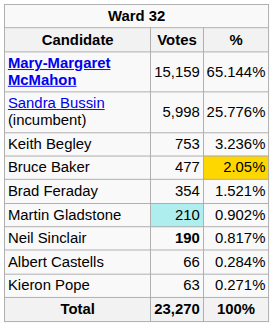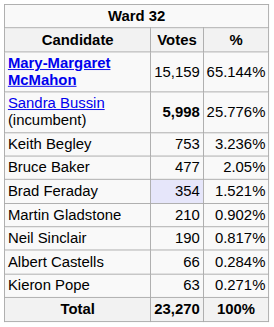(181, 112) normal -> (181, 112) bold
(244, 167) gold background -> (244, 167) no background
(187, 191) no background -> (187, 191) lavender background
(187, 214) paleturquoise background -> (187, 214) no background
(187, 238) bold -> (187, 238) normal
